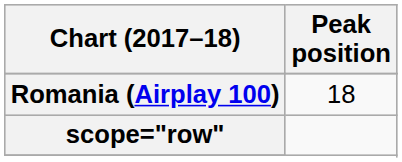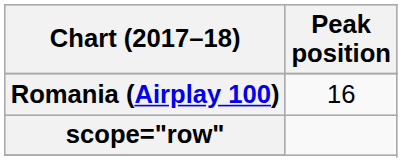(341, 94) 18 -> (341, 94) 16
